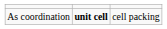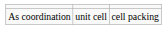(91, 16) bold -> (91, 16) normal
